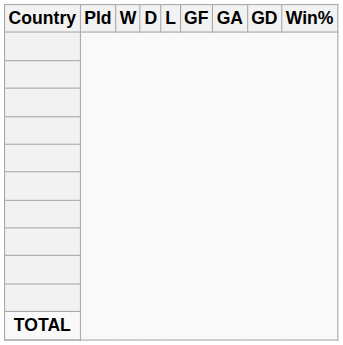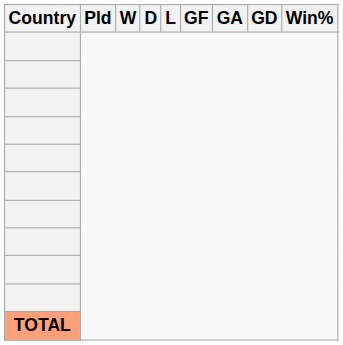(42, 325) no background -> (42, 325) lightsalmon background
